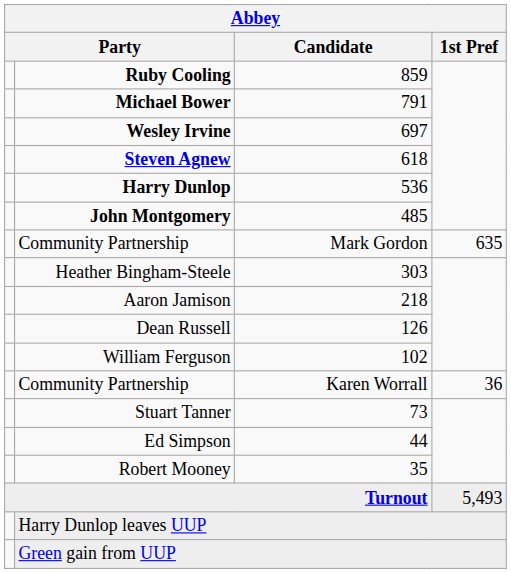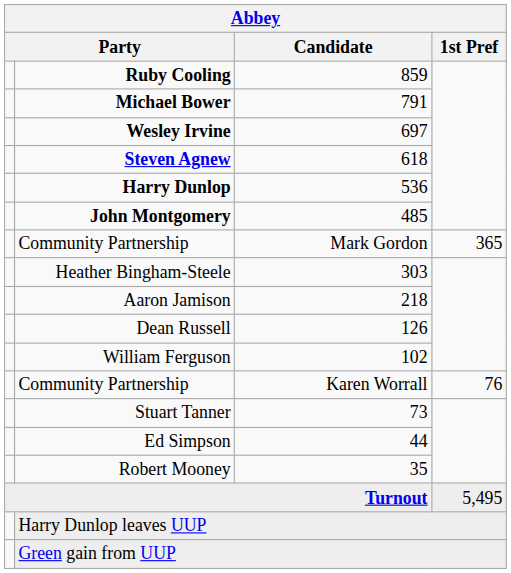(489, 243) 635 -> (489, 243) 365
(493, 384) 36 -> (493, 384) 76
(482, 497) 5,493 -> (482, 497) 5,495
